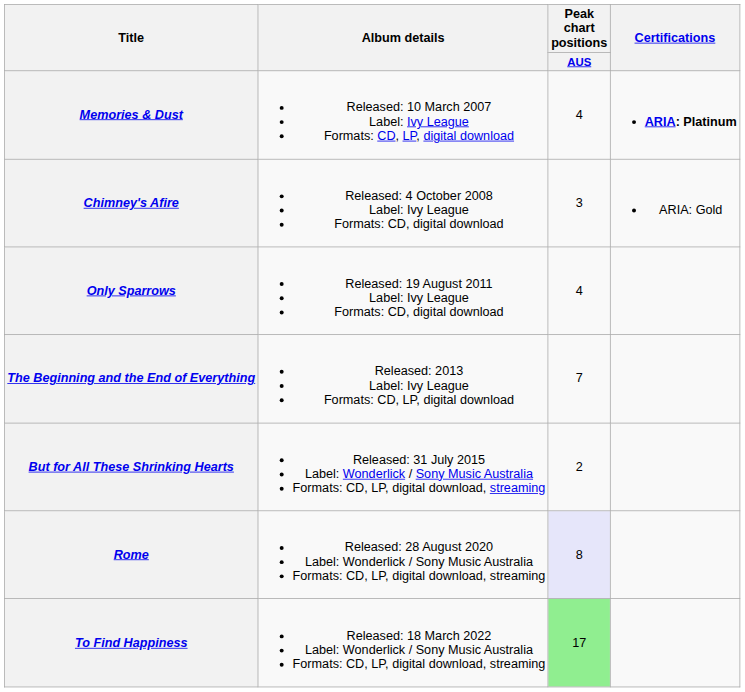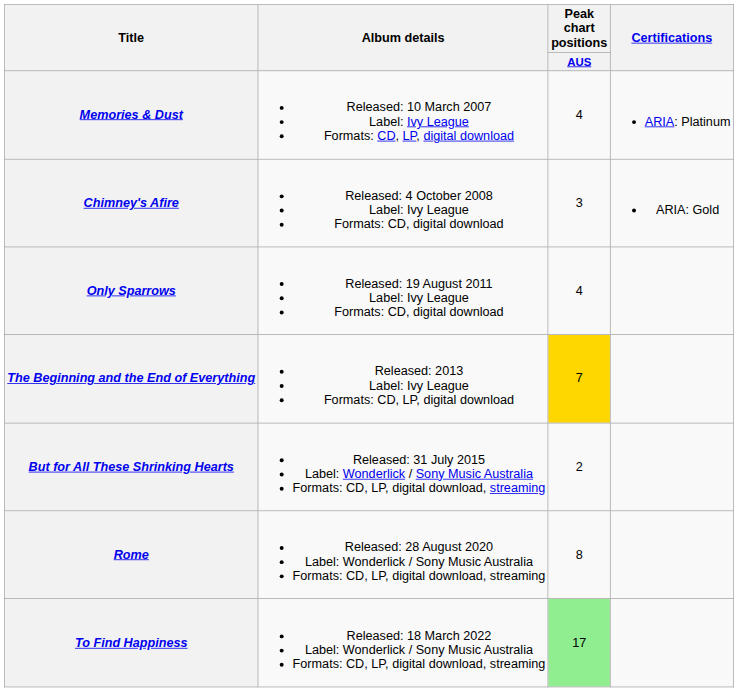(675, 122) bold -> (672, 122) normal
(579, 378) no background -> (579, 378) gold background
(579, 554) lavender background -> (579, 554) no background
